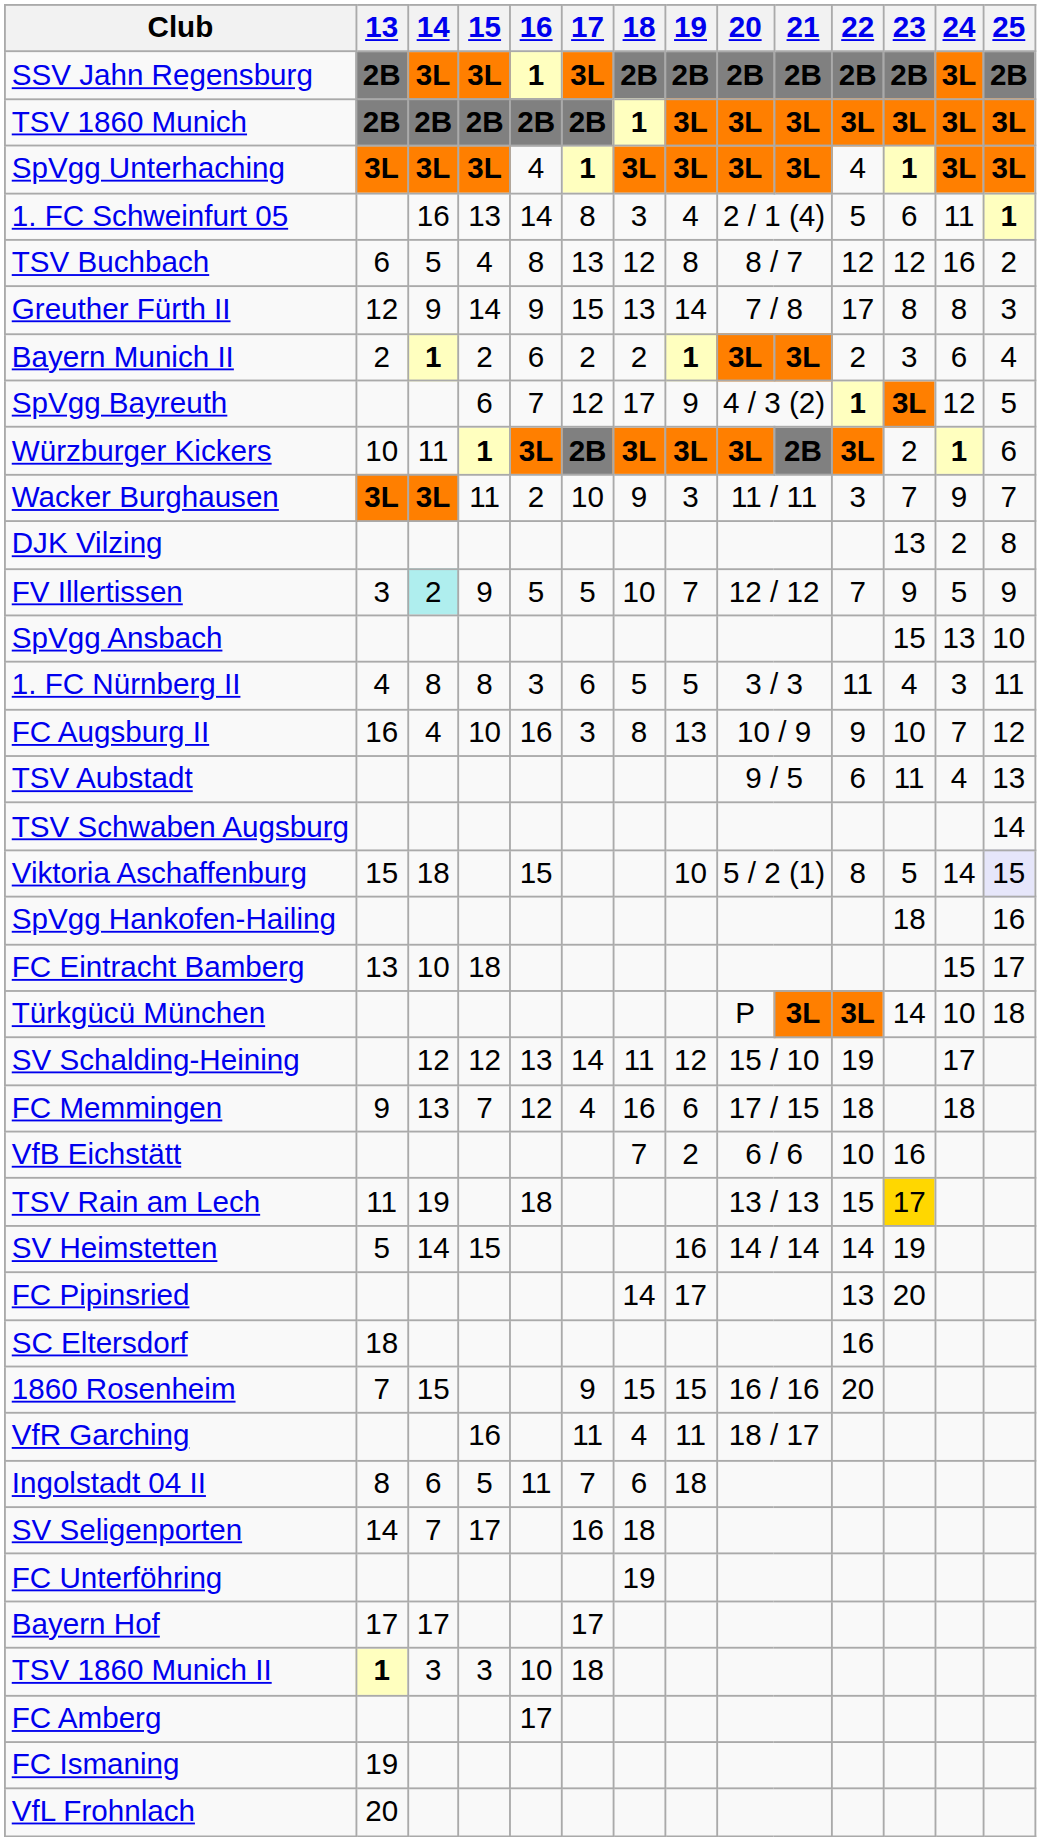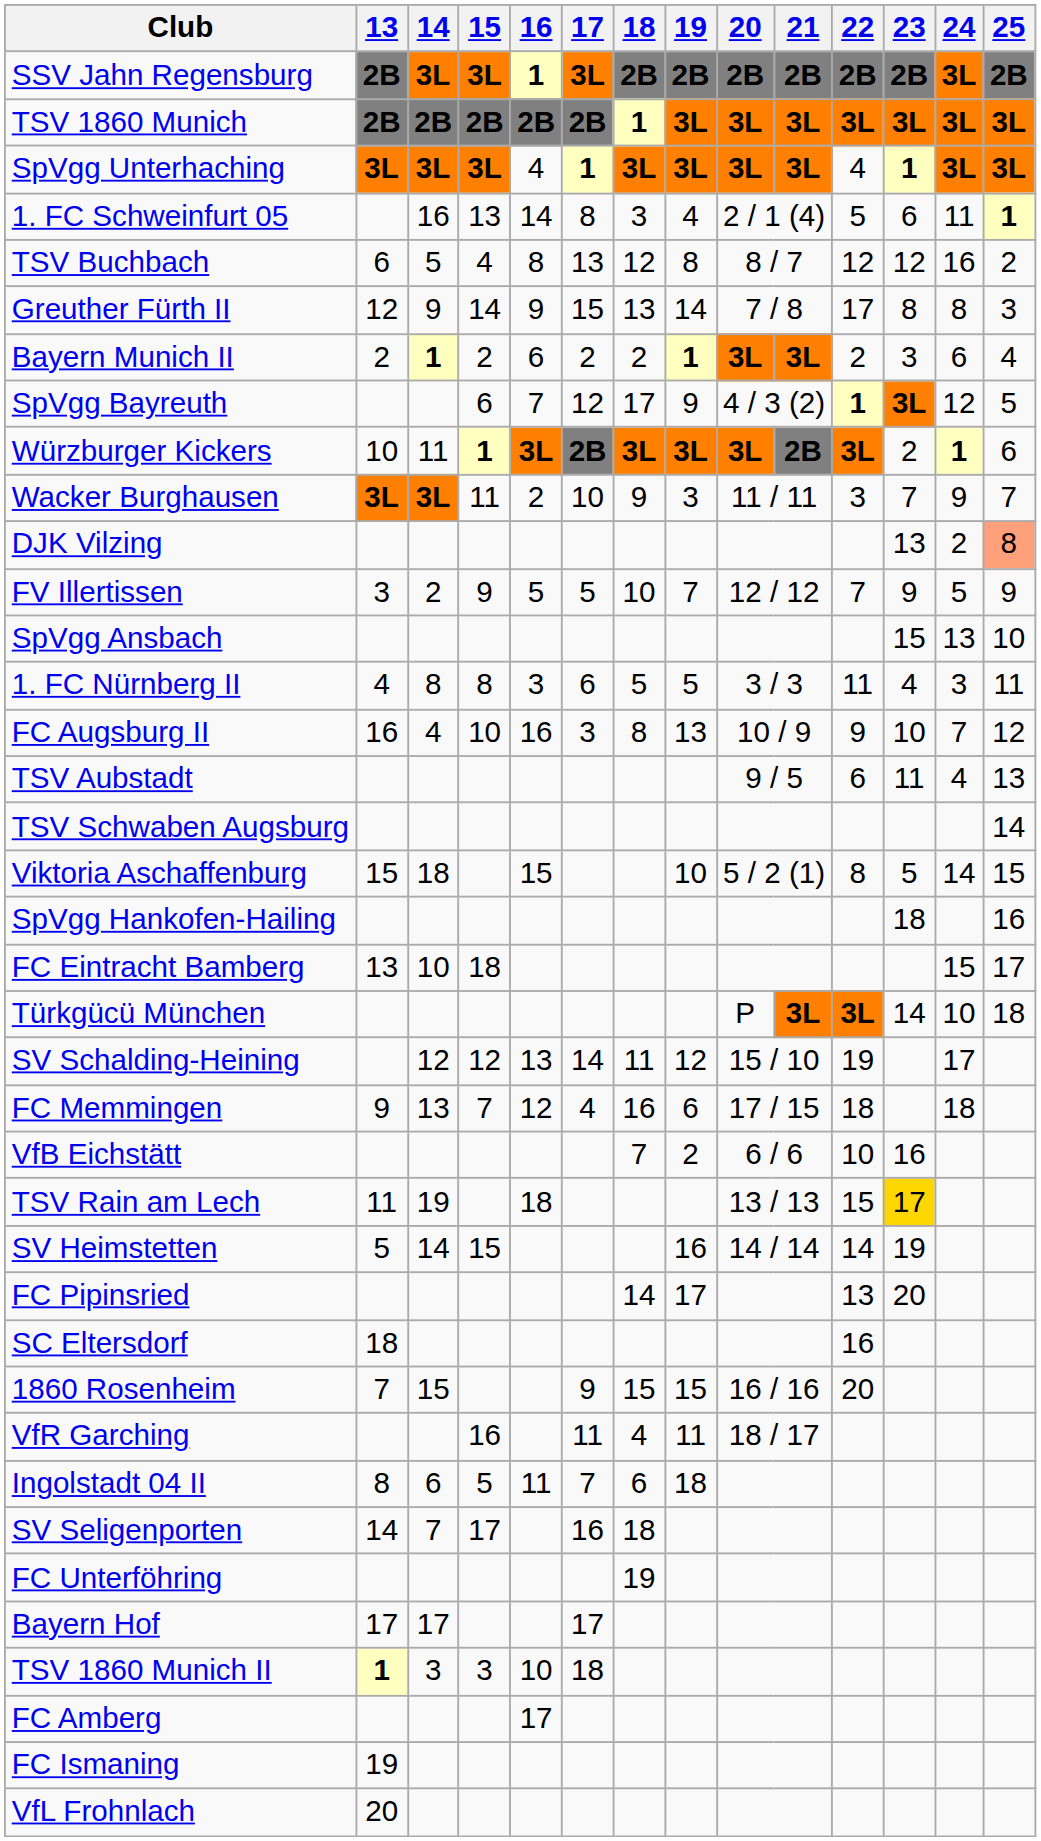(1009, 544) no background -> (1009, 544) lightsalmon background
(433, 591) paleturquoise background -> (433, 591) no background
(1009, 872) lavender background -> (1009, 872) no background
